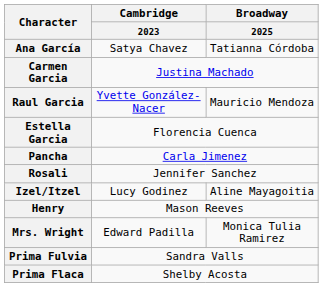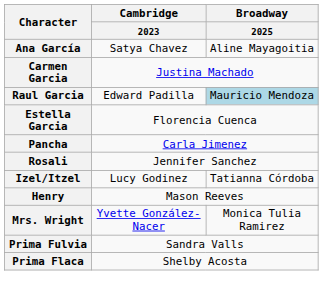(262, 48) Tatianna Córdoba -> (262, 48) Aline Mayagoitia
(149, 102) Yvette González-Nacer -> (149, 96) Edward Padilla
(262, 102) no background -> (262, 96) lightblue background
(262, 191) Aline Mayagoitia -> (262, 179) Tatianna Córdoba
(149, 233) Edward Padilla -> (149, 220) Yvette González-Nacer
